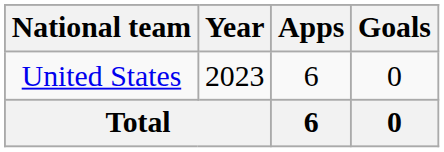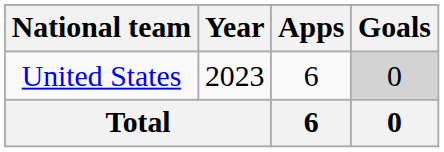(394, 75) no background -> (394, 75) lightgrey background
